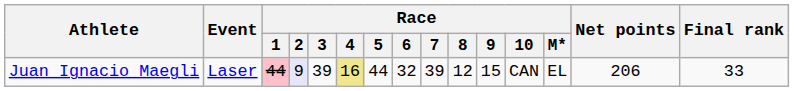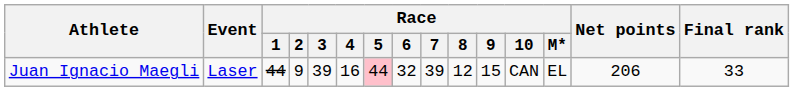(276, 72) pink background -> (276, 72) no background
(299, 72) lavender background -> (299, 72) no background
(350, 72) khaki background -> (350, 72) no background
(378, 72) no background -> (378, 72) pink background
